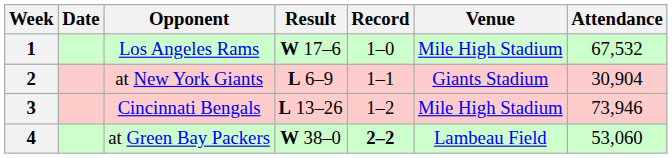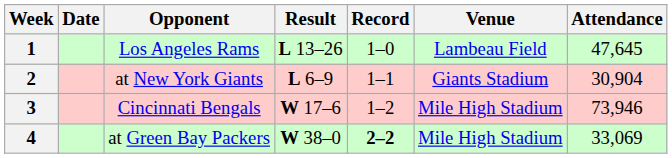(311, 49) W 17–6 -> (311, 49) L 13–26
(490, 49) Mile High Stadium -> (490, 49) Lambeau Field
(617, 49) 67,532 -> (617, 49) 47,645
(311, 108) L 13–26 -> (311, 108) W 17–6
(490, 138) Lambeau Field -> (490, 138) Mile High Stadium
(617, 138) 53,060 -> (617, 138) 33,069
